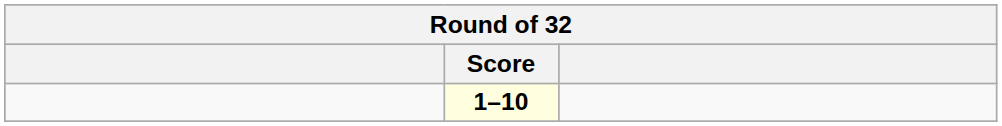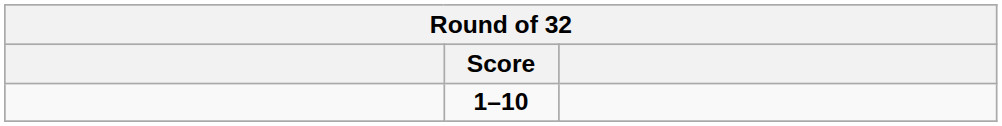(501, 103) lightyellow background -> (501, 103) no background
